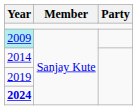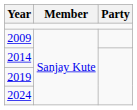(19, 38) paleturquoise background -> (19, 38) no background
(19, 95) bold -> (19, 95) normal
